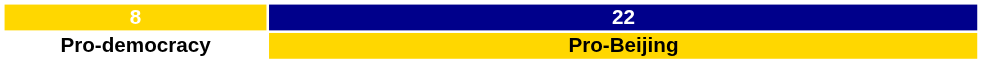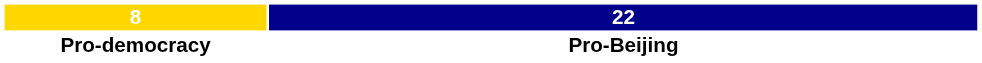(623, 45) gold background -> (623, 45) no background
